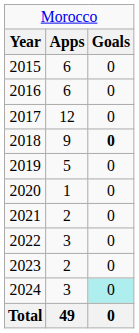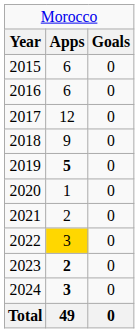(111, 141) bold -> (111, 141) normal
(67, 166) normal -> (67, 166) bold
(67, 240) no background -> (67, 240) gold background
(67, 265) normal -> (67, 265) bold
(67, 290) normal -> (67, 290) bold
(111, 290) paleturquoise background -> (111, 290) no background
